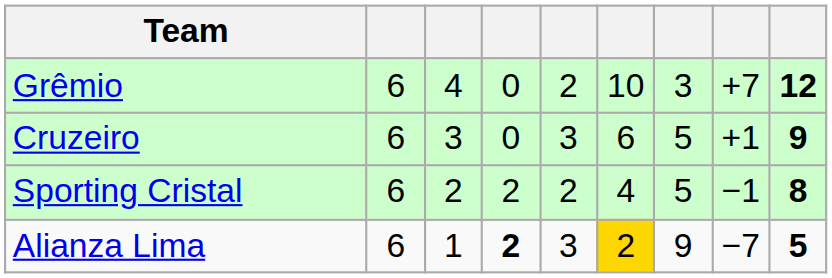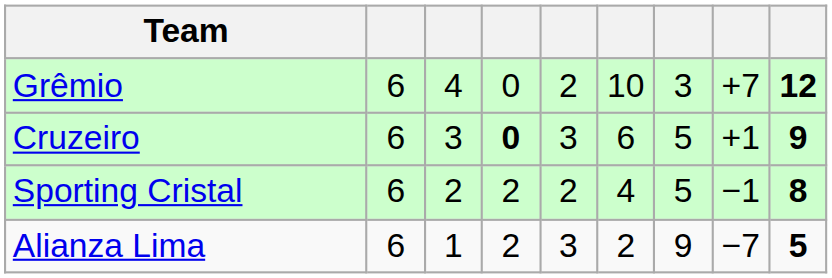(511, 138) normal -> (511, 138) bold
(511, 244) bold -> (511, 244) normal
(626, 244) gold background -> (626, 244) no background
